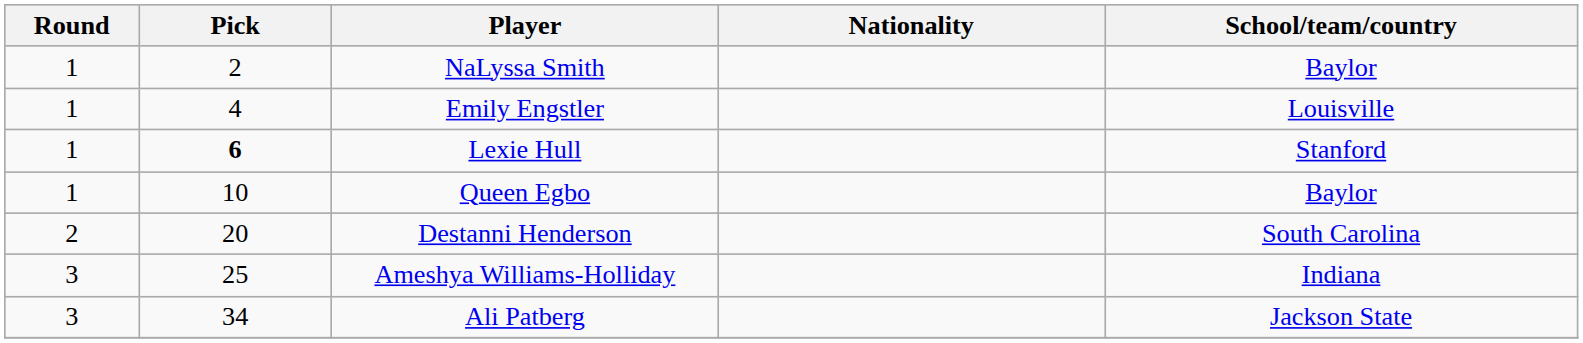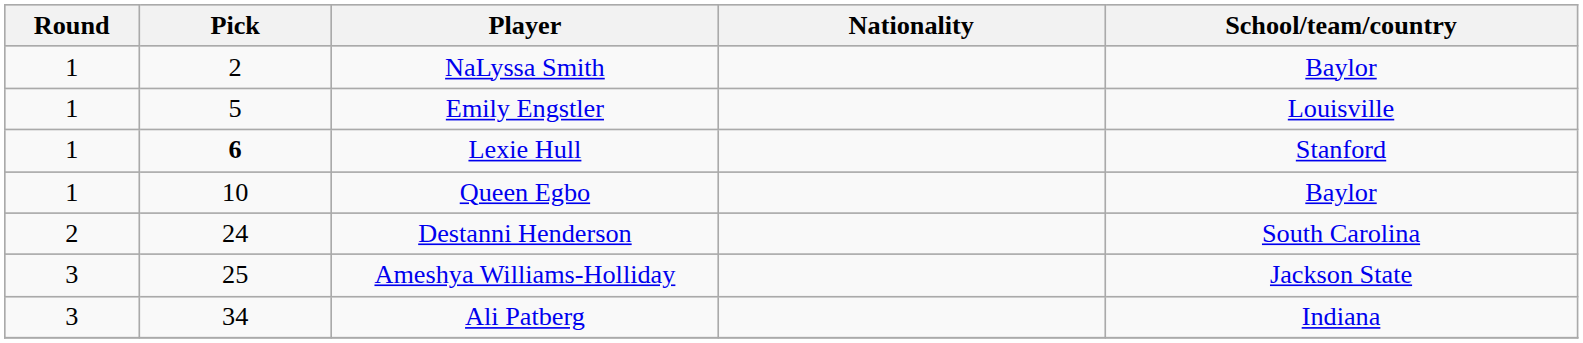(235, 108) 4 -> (235, 108) 5
(235, 233) 20 -> (235, 233) 24
(1341, 274) Indiana -> (1341, 274) Jackson State
(1341, 316) Jackson State -> (1341, 316) Indiana
